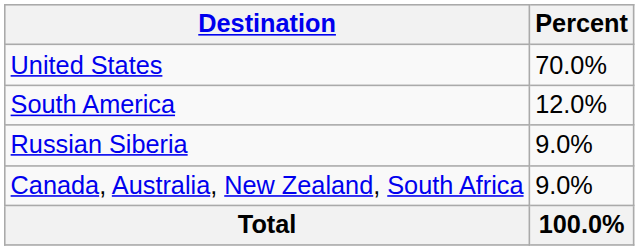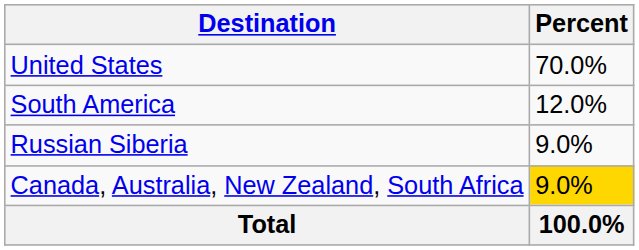(564, 184) no background -> (564, 184) gold background
